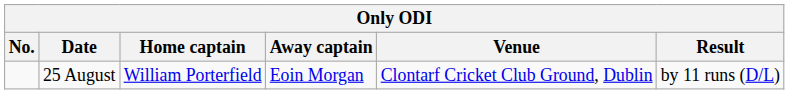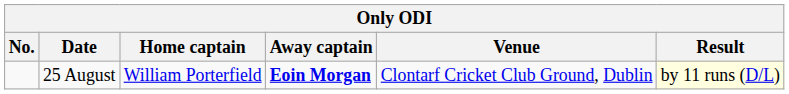(317, 74) normal -> (320, 74) bold
(720, 74) no background -> (720, 74) lightyellow background
